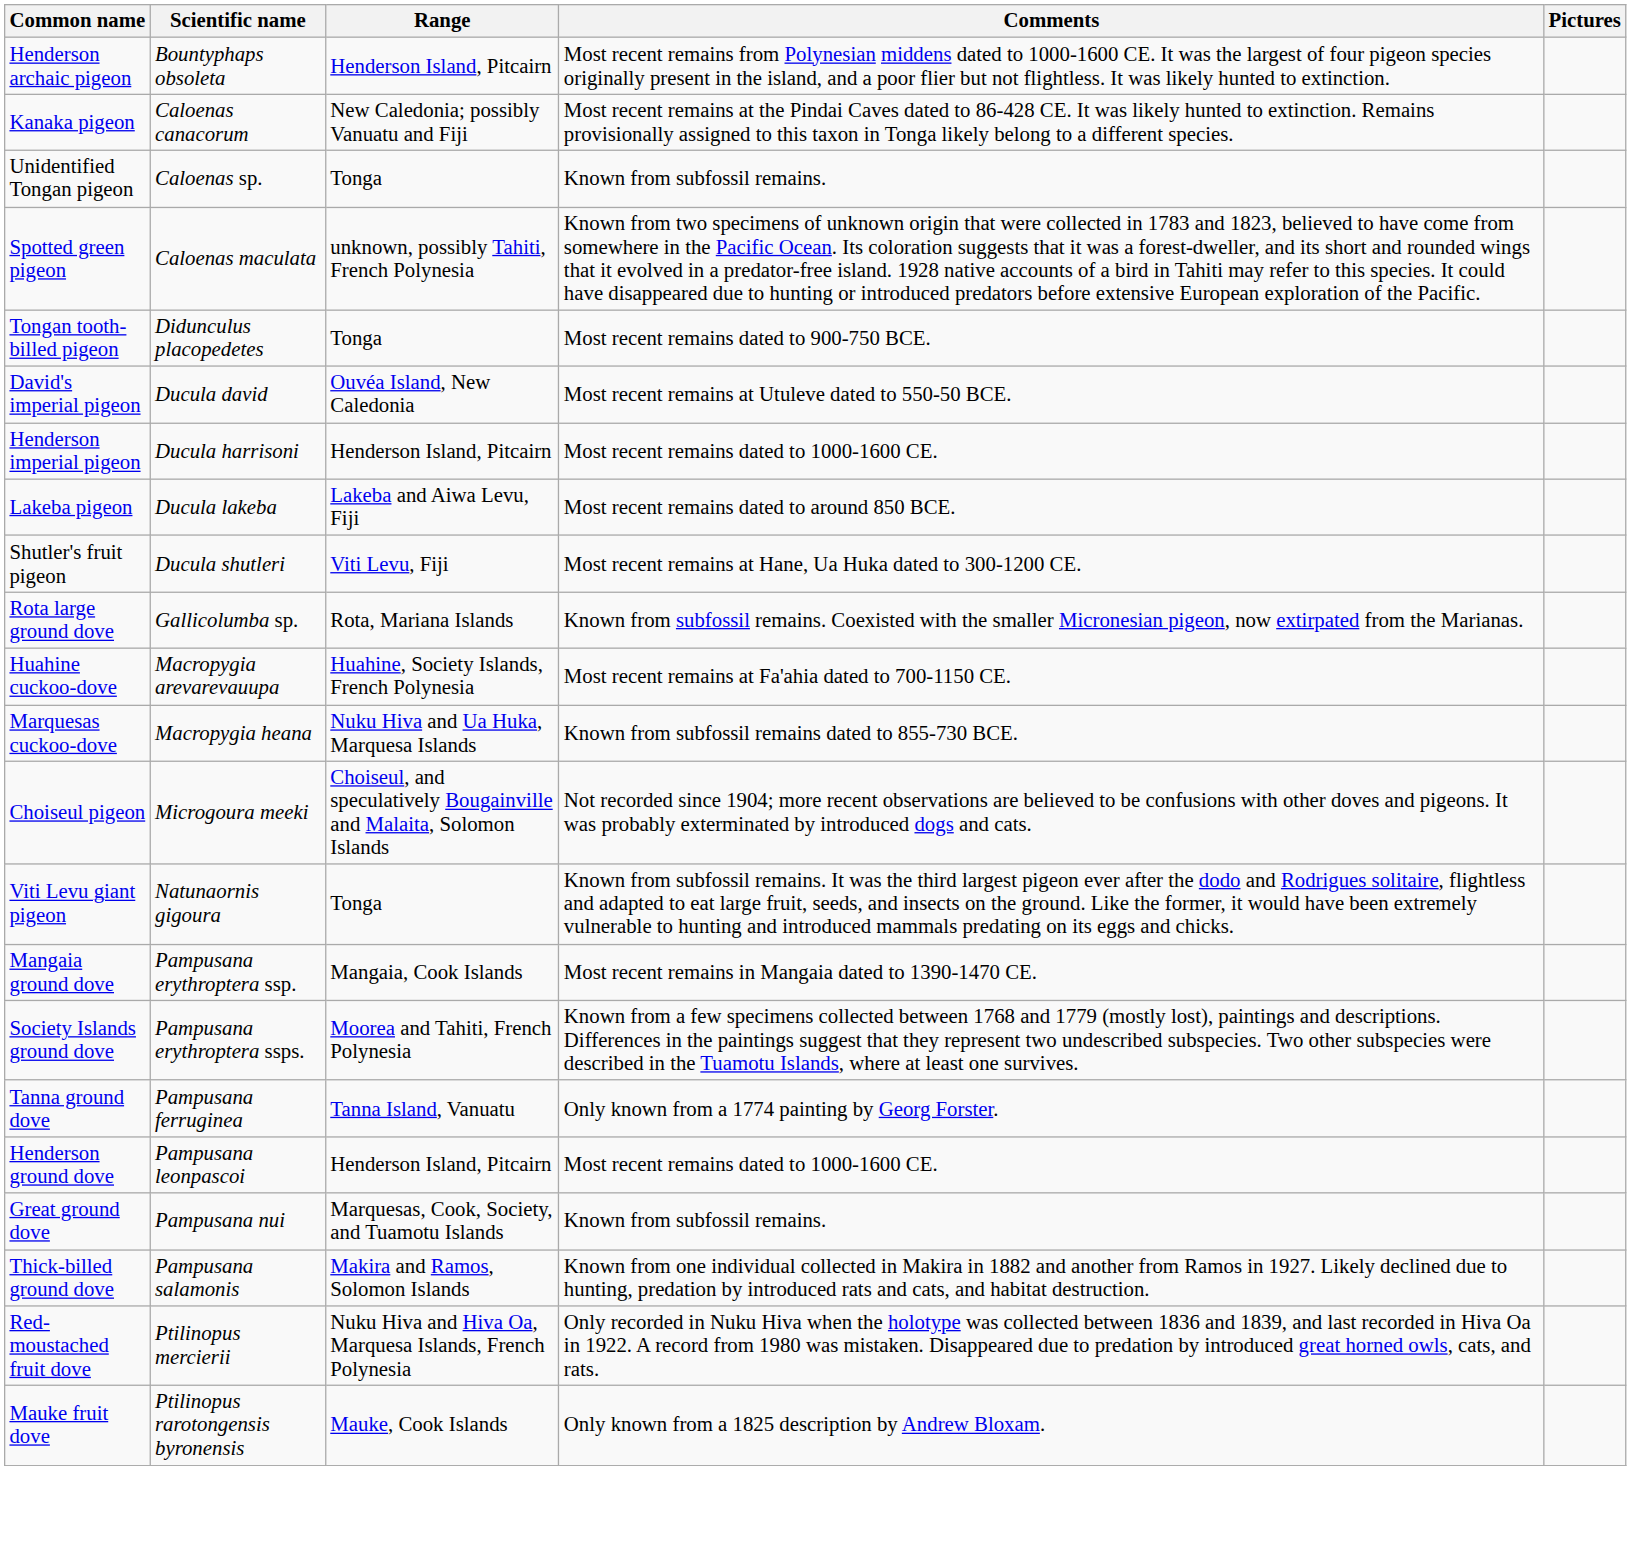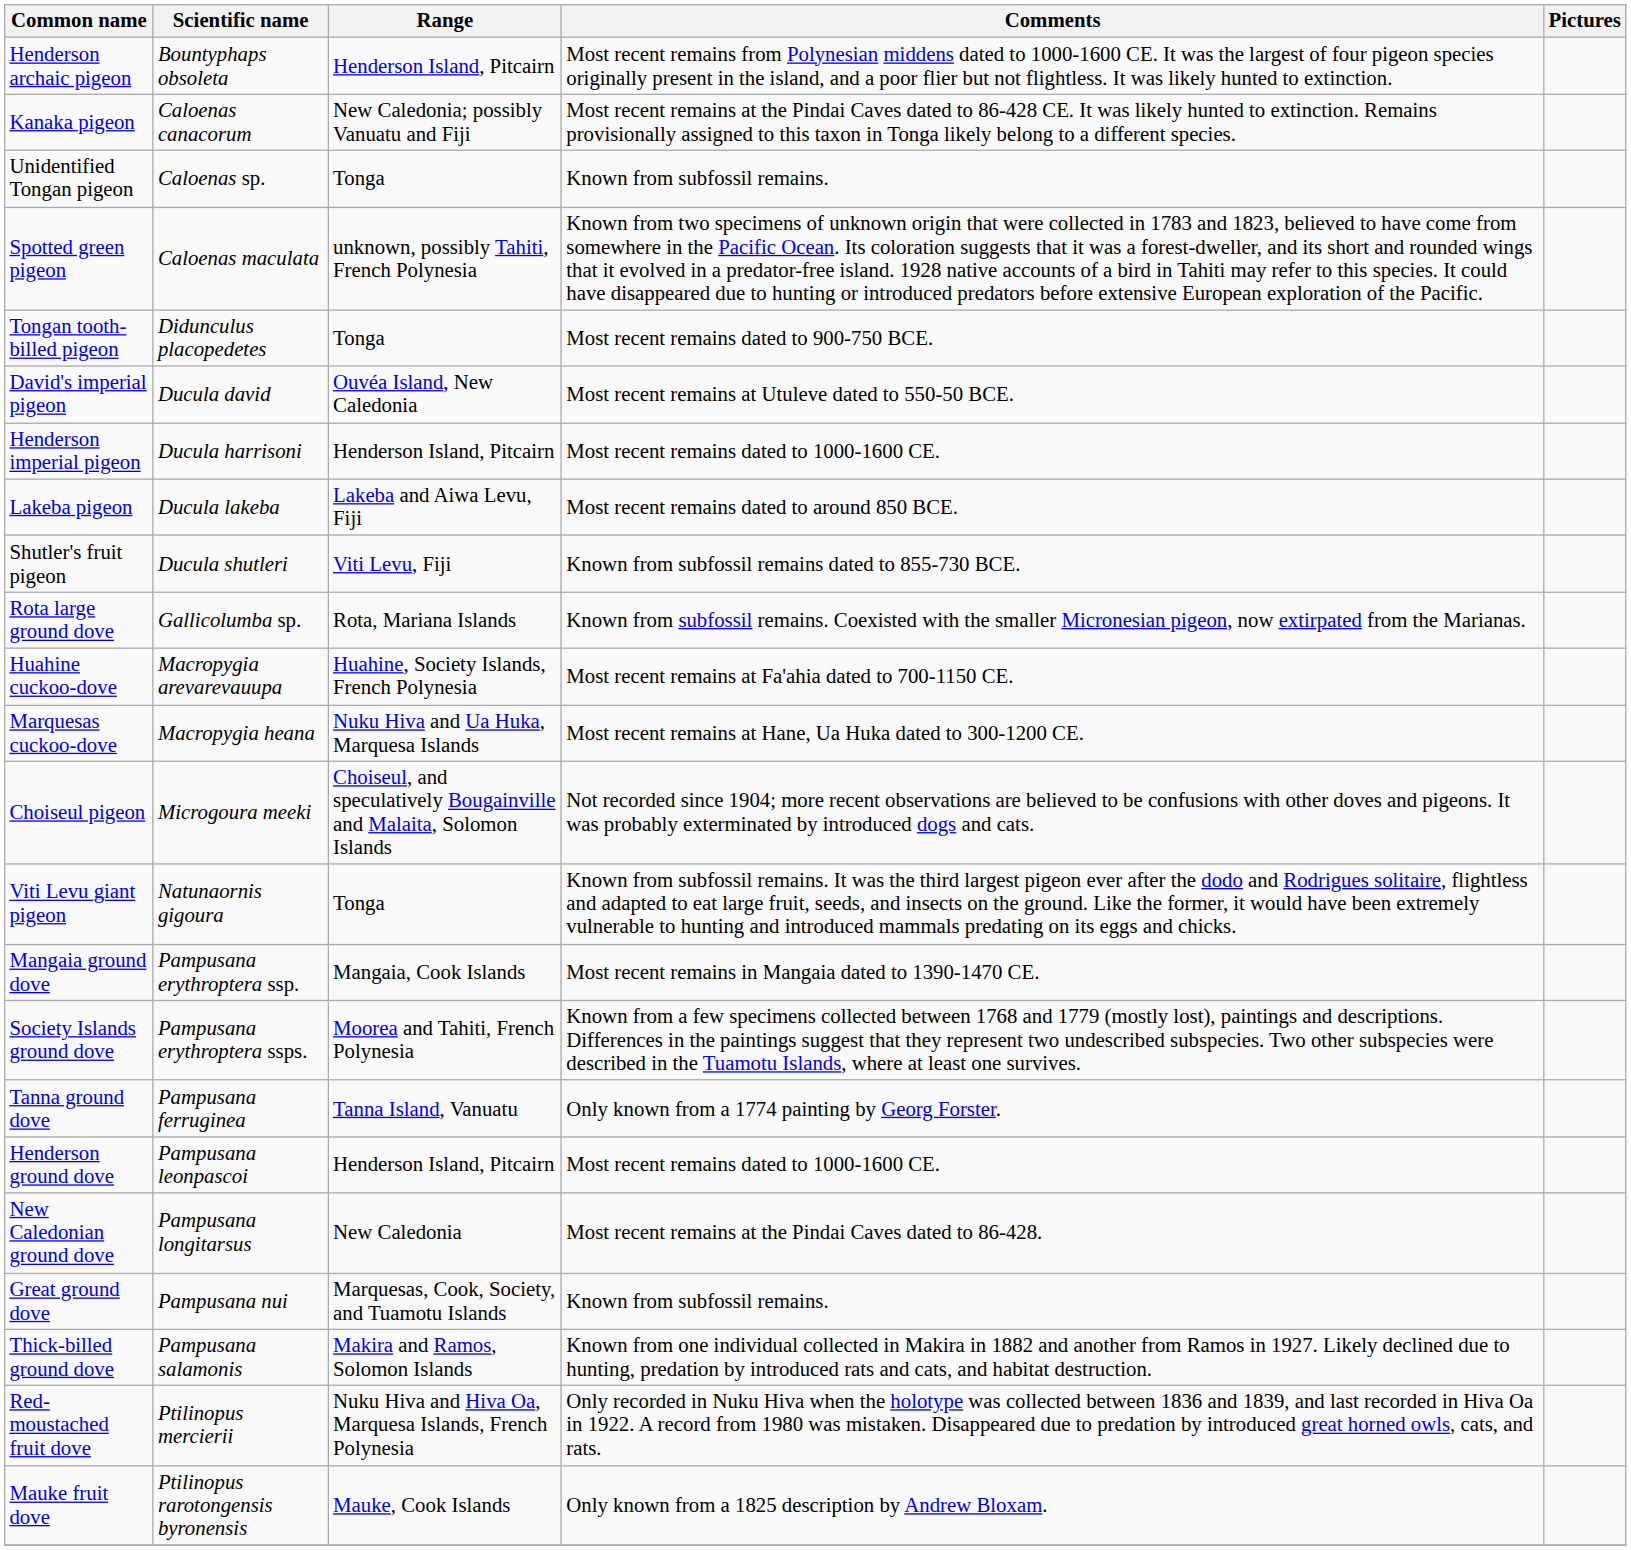(823, 563) Most recent remains at Hane, Ua Huka dated to 300-1200 CE. -> (793, 563) Known from subfossil remains dated to 855-730 BCE.
(791, 732) Known from subfossil remains dated to 855-730 BCE. -> (825, 732) Most recent remains at Hane, Ua Huka dated to 300-1200 CE.
+ row: (62, 1232)
